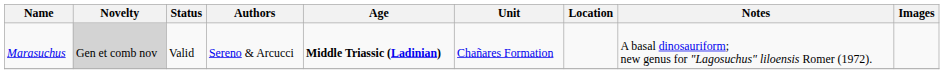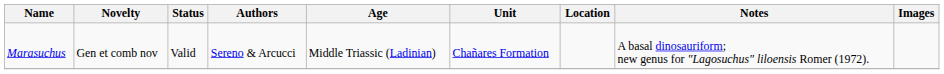(117, 52) lightgrey background -> (117, 52) no background
(374, 52) bold -> (372, 52) normal
